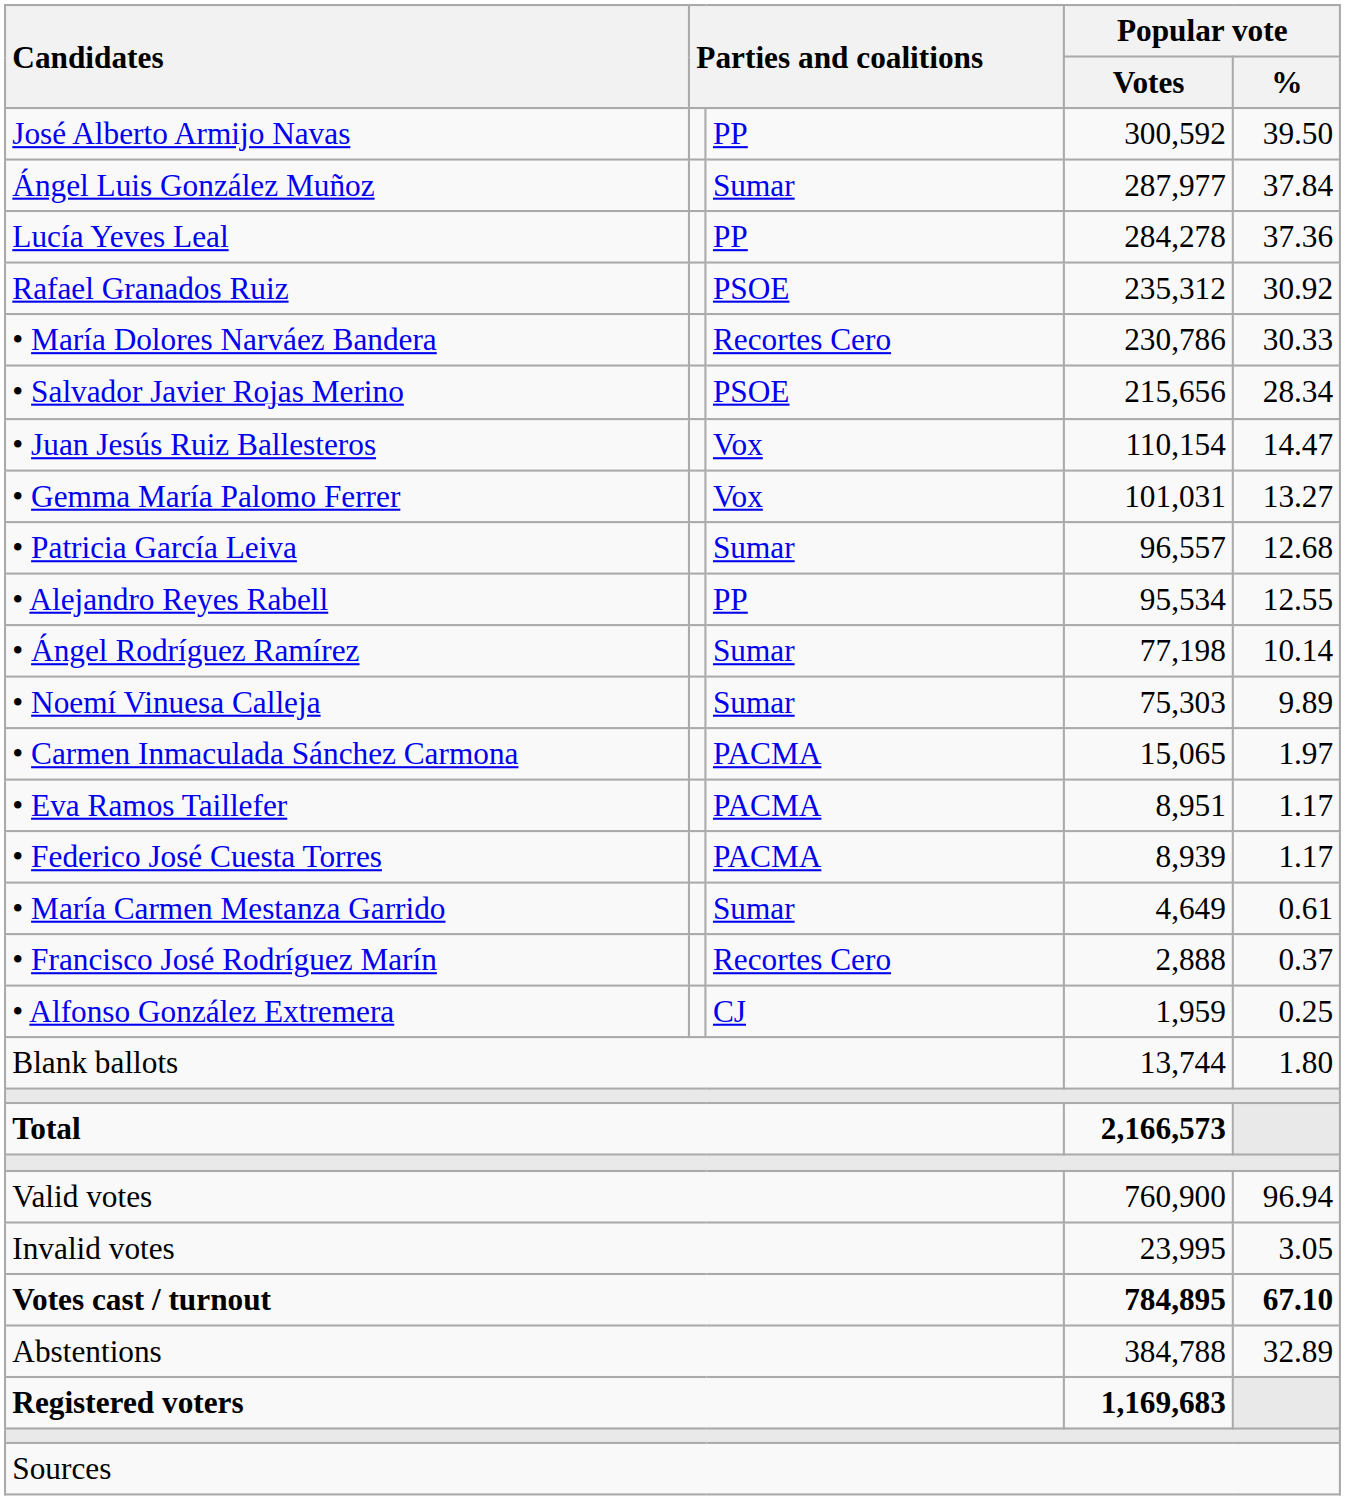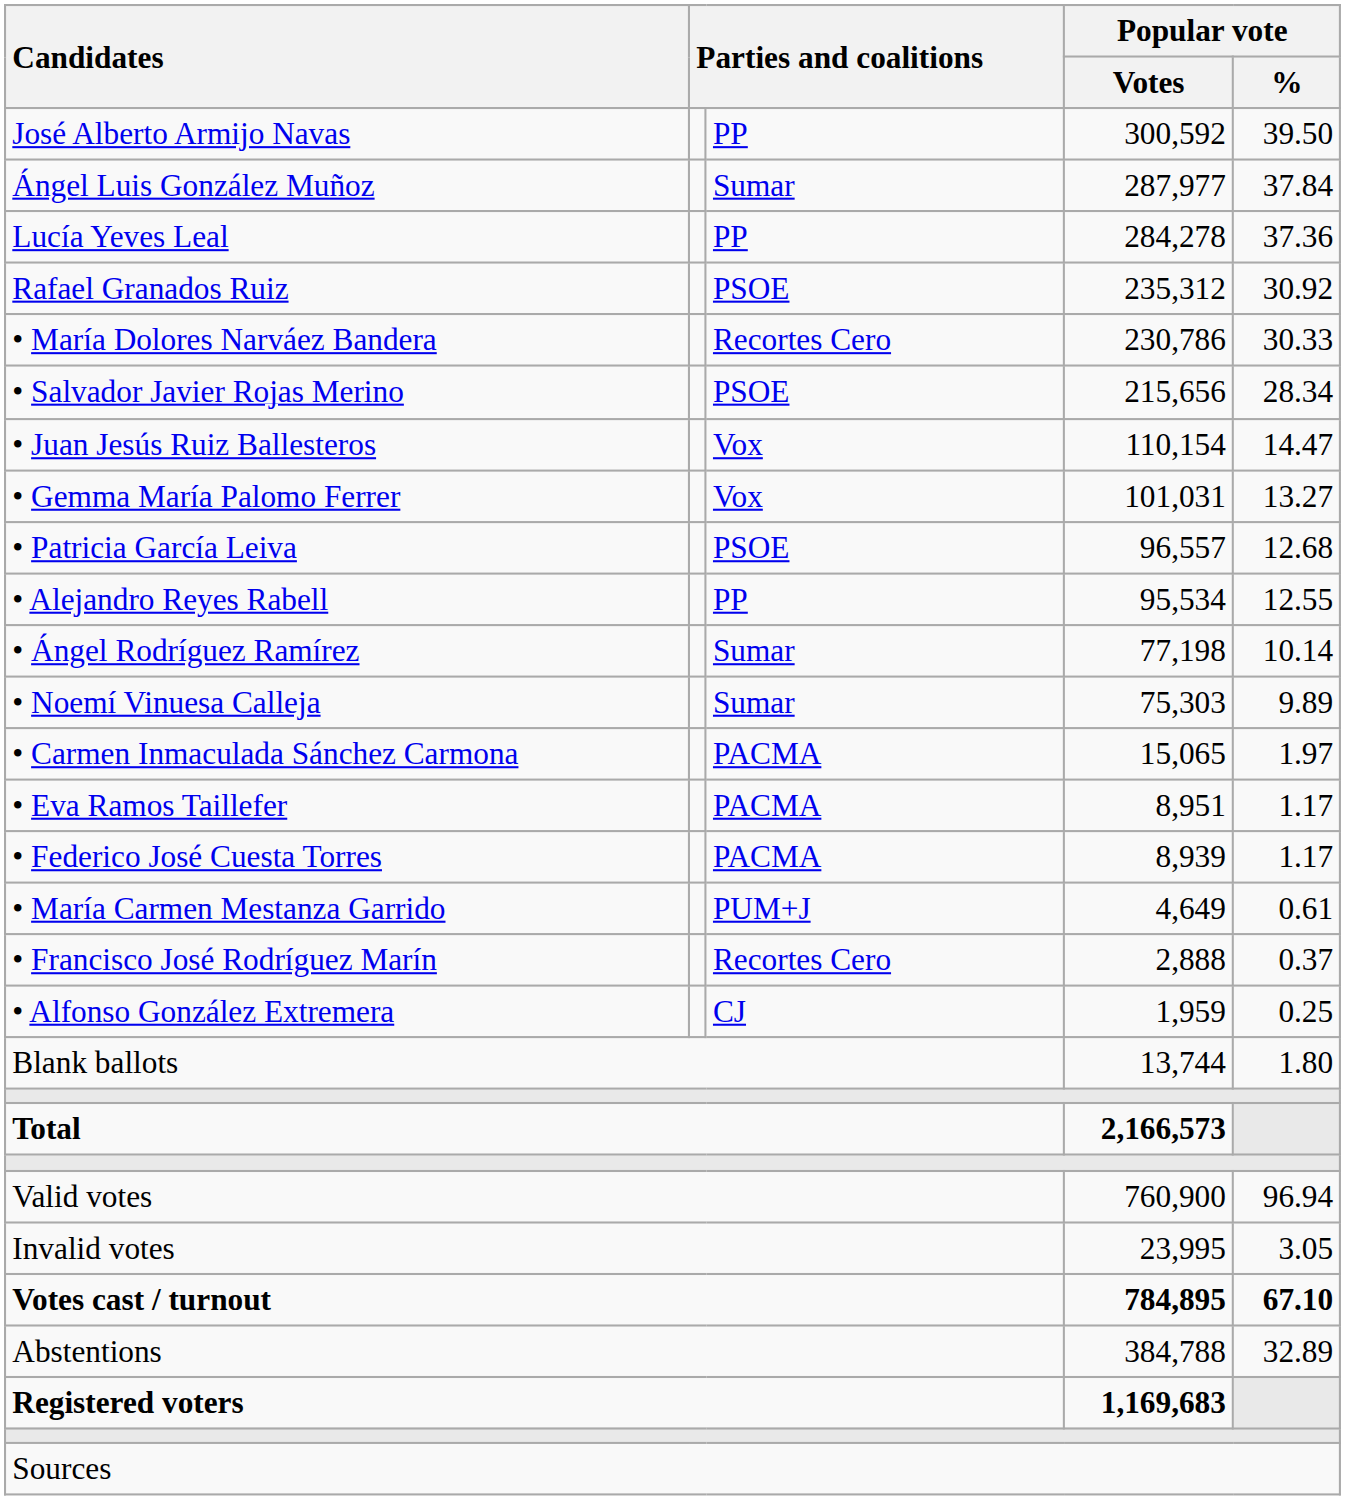(754, 546) Sumar -> (751, 546) PSOE
(754, 908) Sumar -> (762, 908) PUM+J
